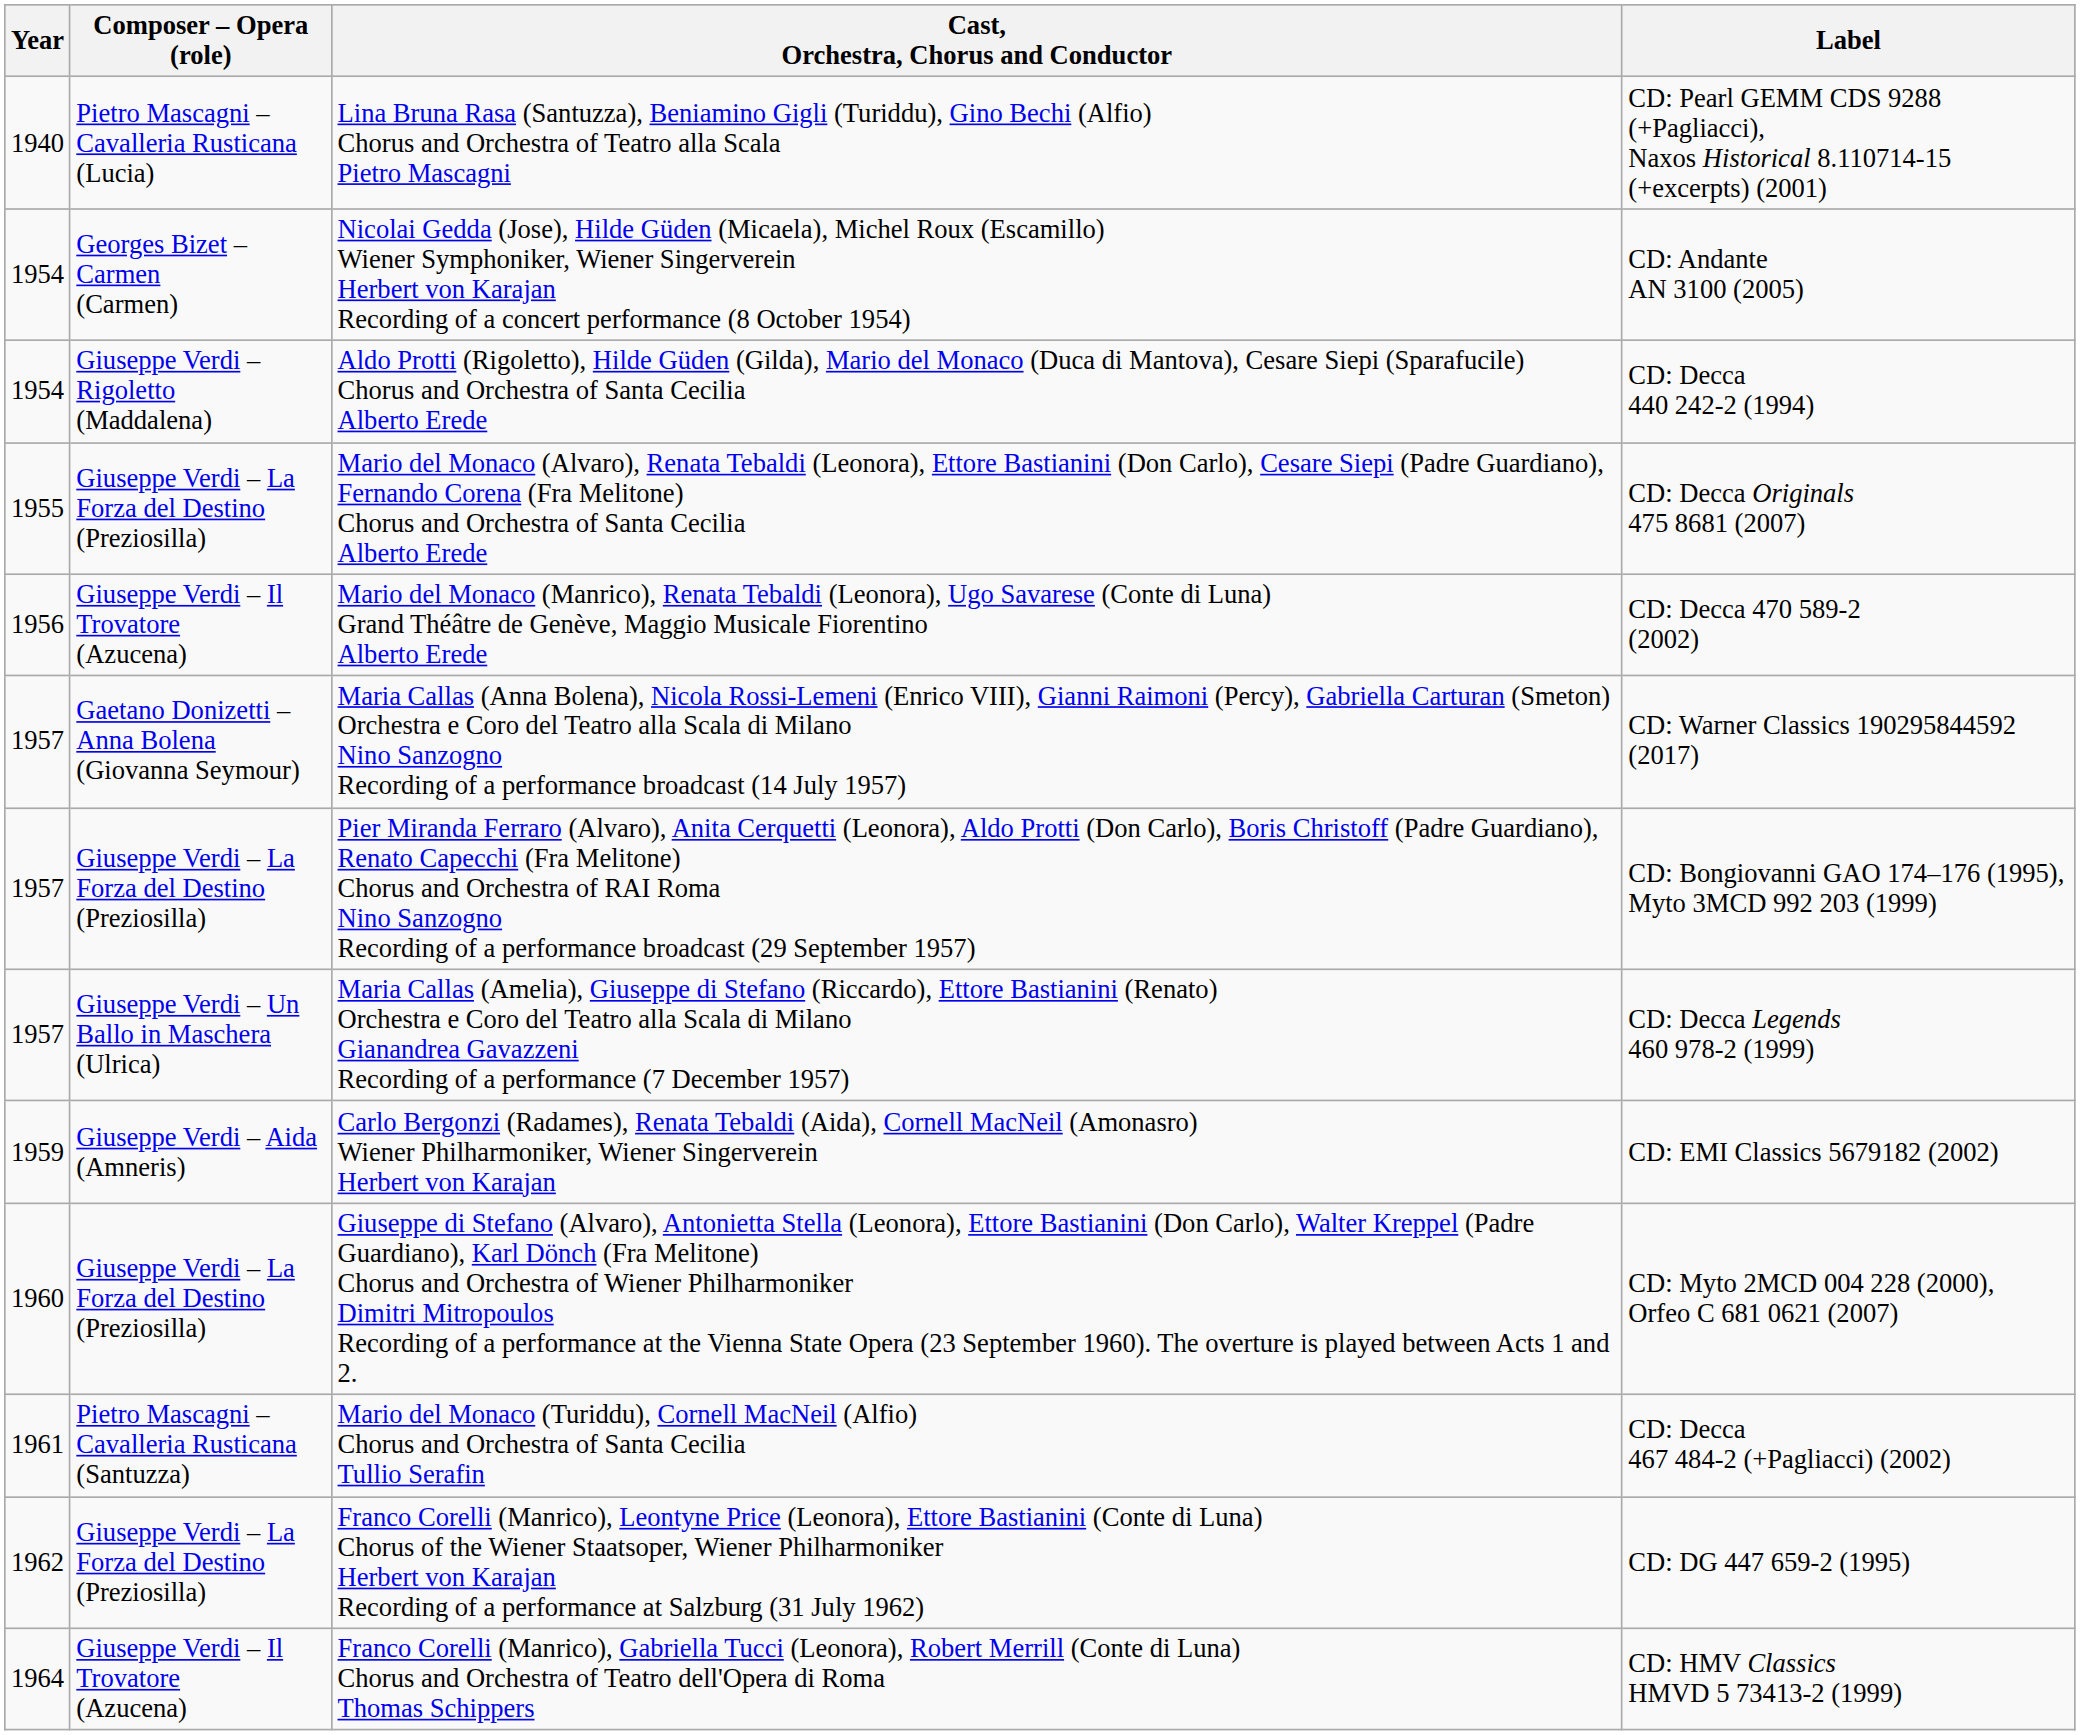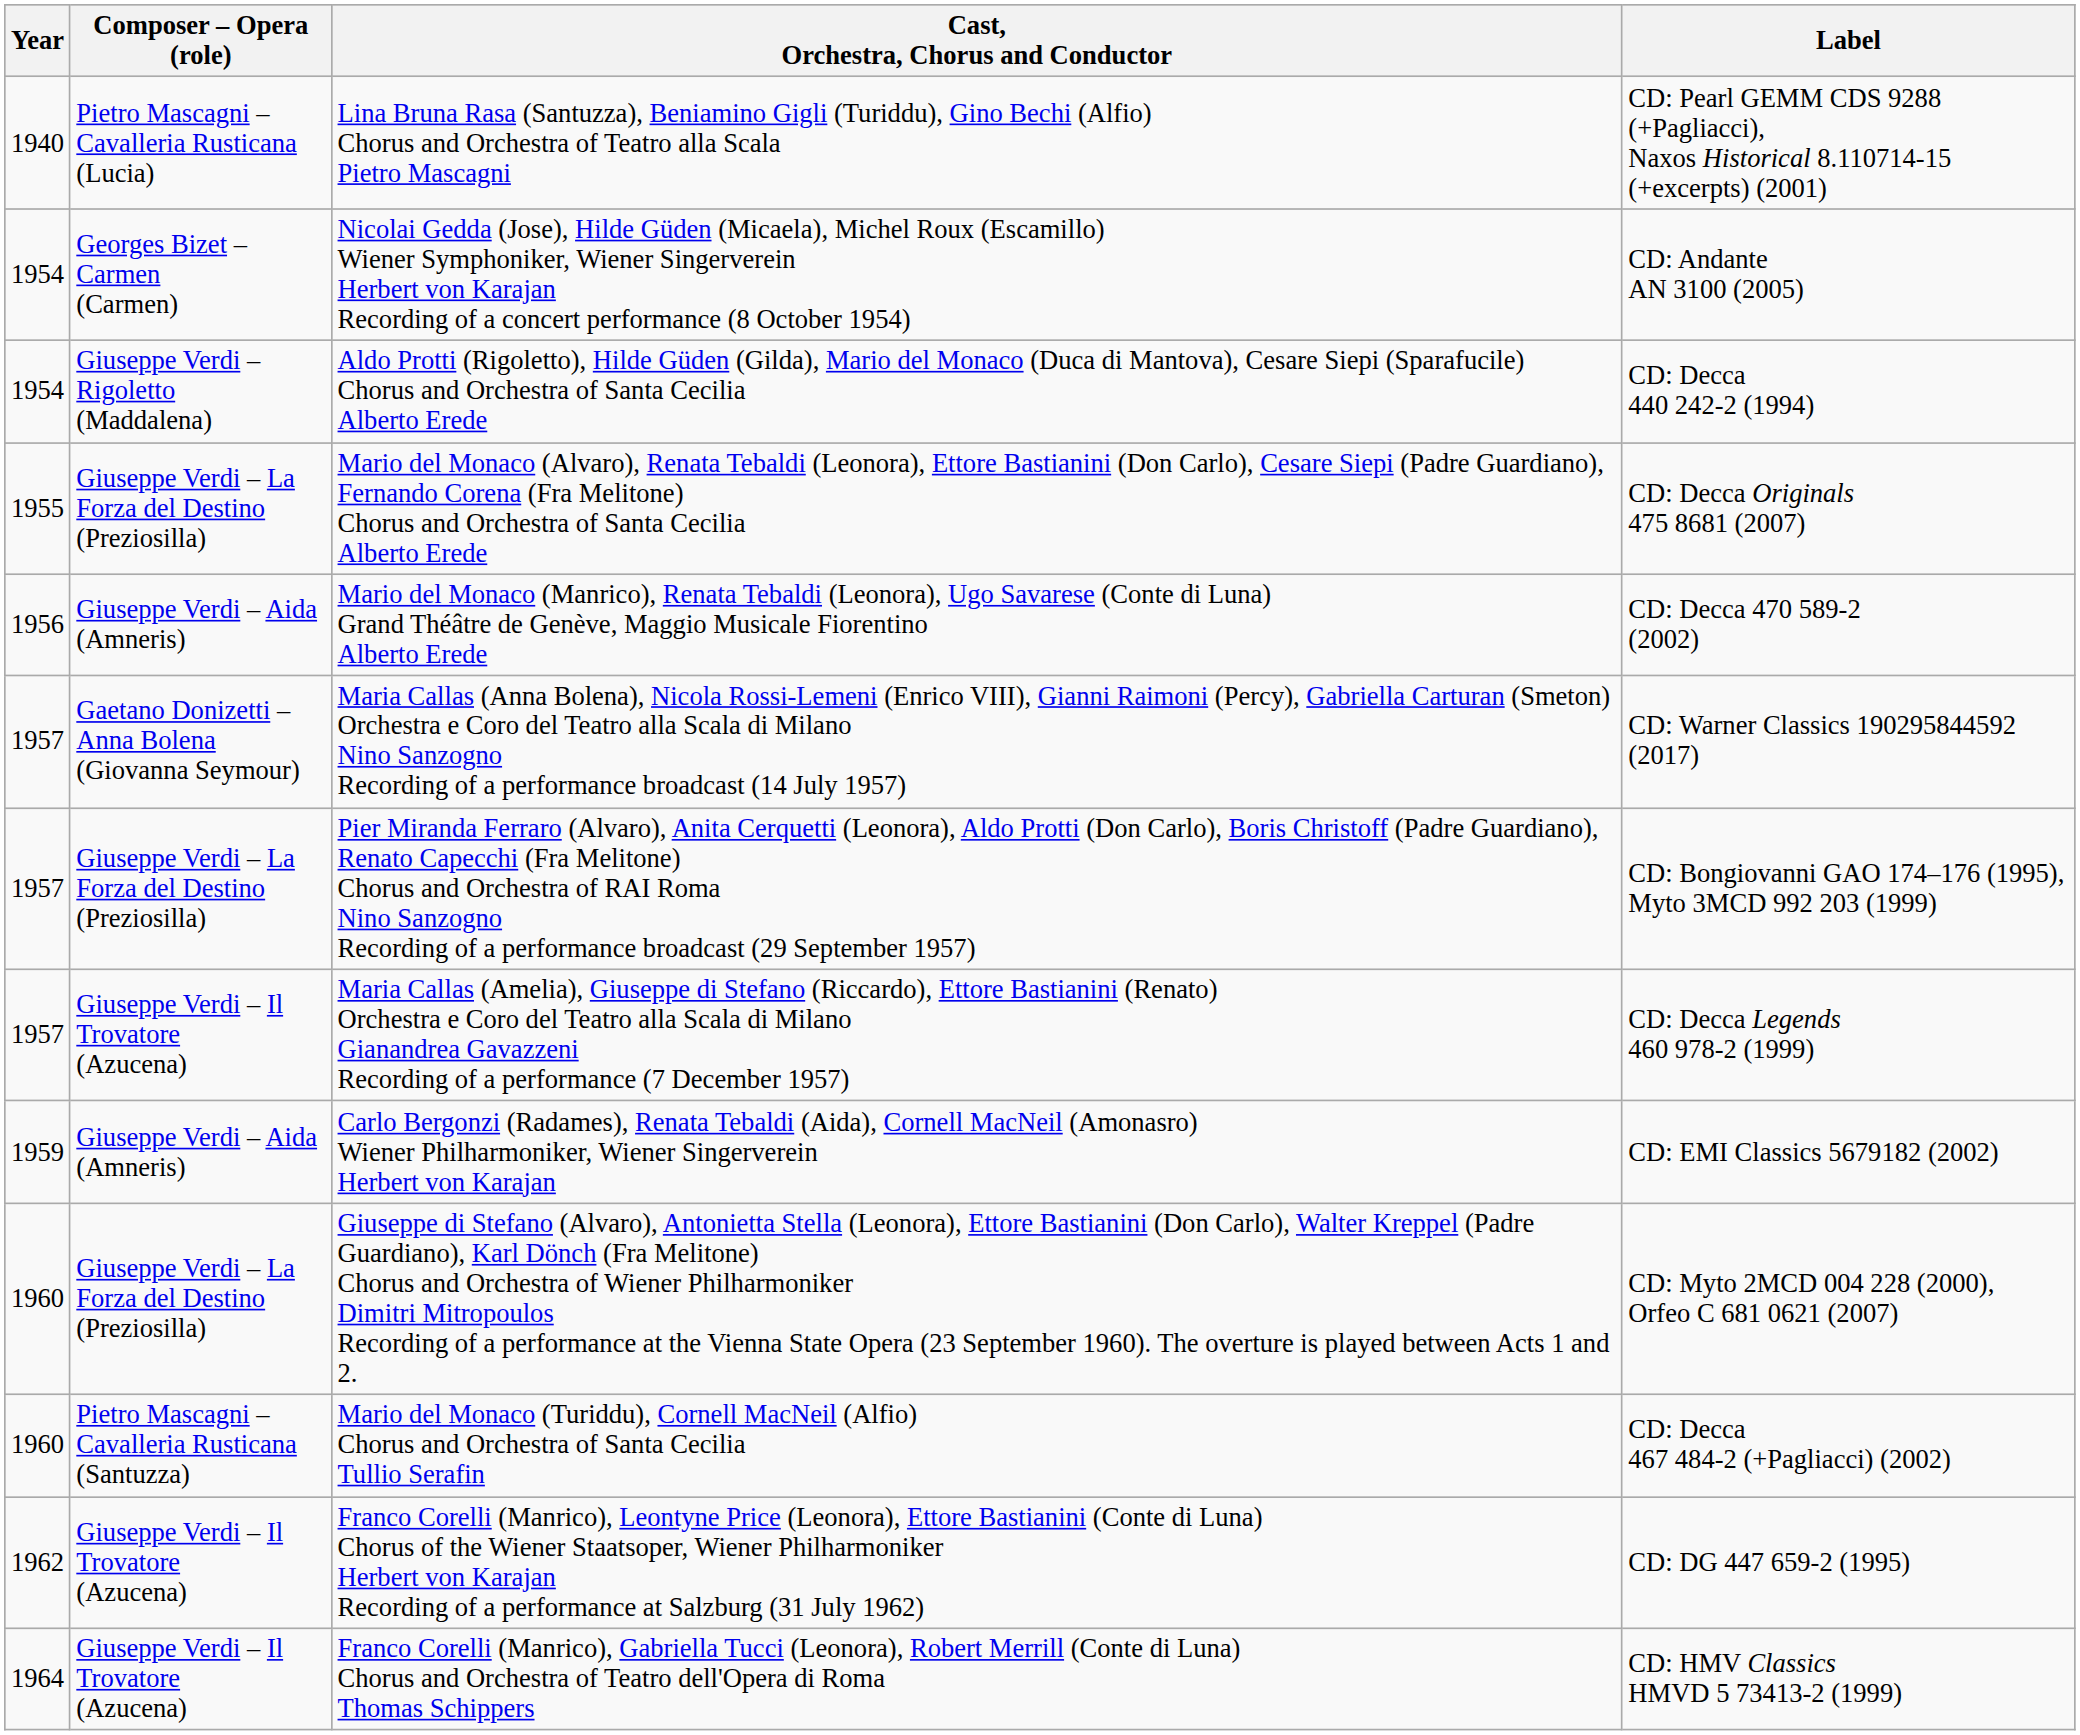(180, 624) Giuseppe Verdi – Il Trovatore (Azucena) -> (197, 624) Giuseppe Verdi – Aida (Amneris)
(188, 1034) Giuseppe Verdi – Un Ballo in Maschera (Ulrica) -> (180, 1034) Giuseppe Verdi – Il Trovatore (Azucena)
(38, 1445) 1961 -> (38, 1445) 1960
(186, 1561) Giuseppe Verdi – La Forza del Destino (Preziosilla) -> (180, 1561) Giuseppe Verdi – Il Trovatore (Azucena)
